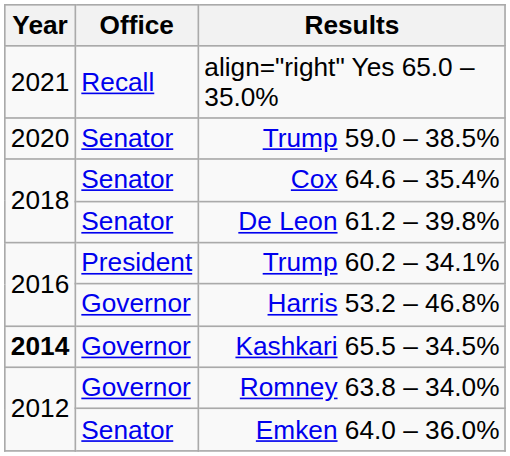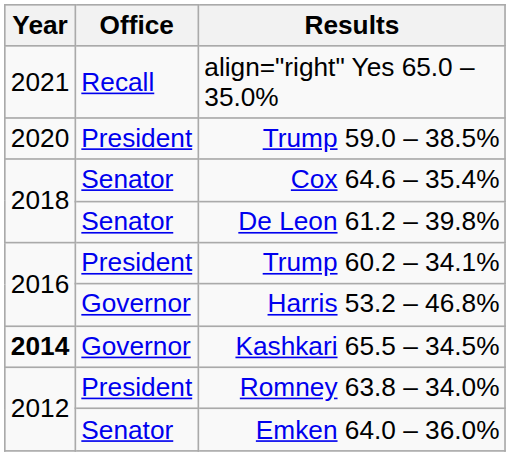(127, 138) Senator -> (137, 138) President
(136, 387) Governor -> (137, 387) President
